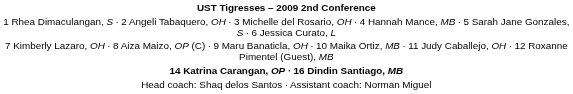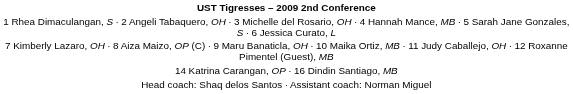(286, 71) bold -> (286, 71) normal
